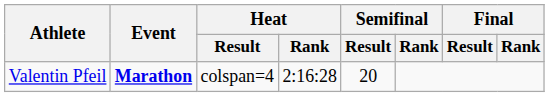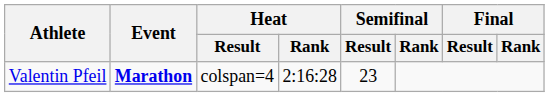(368, 76) 20 -> (368, 76) 23
